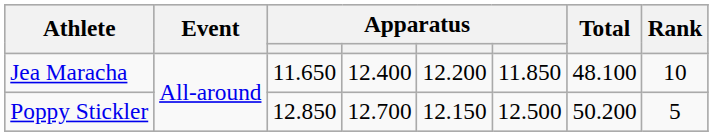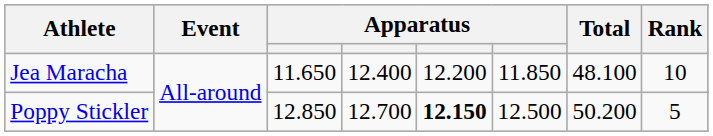(455, 111) normal -> (455, 111) bold
